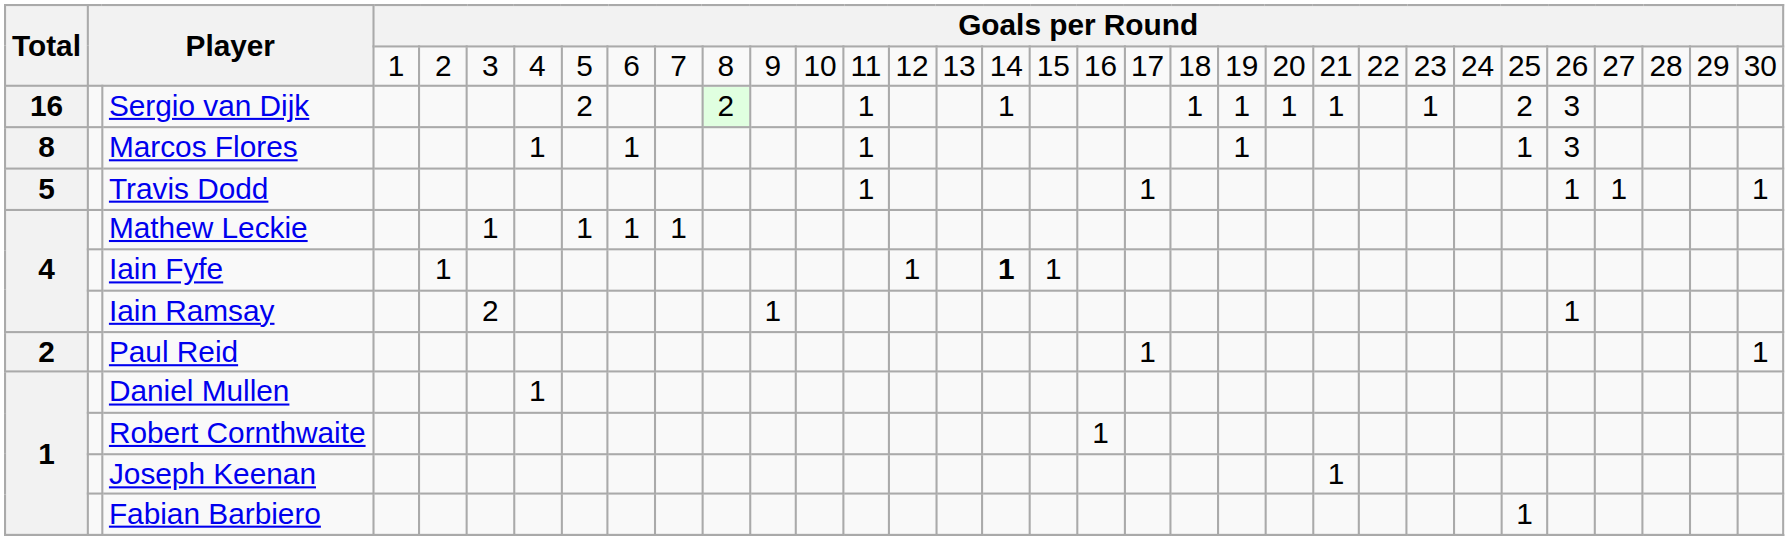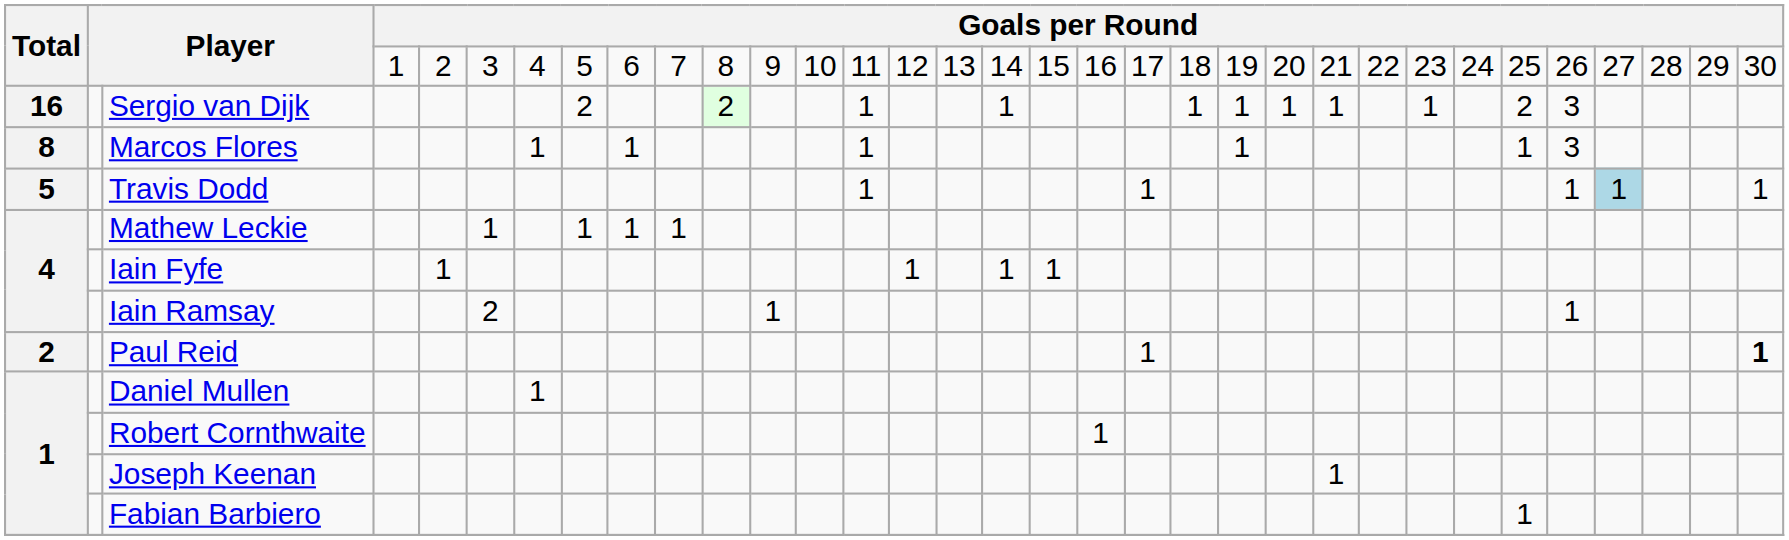(1619, 188) no background -> (1619, 188) lightblue background
(1006, 270) bold -> (1006, 270) normal
(1760, 351) normal -> (1760, 351) bold
